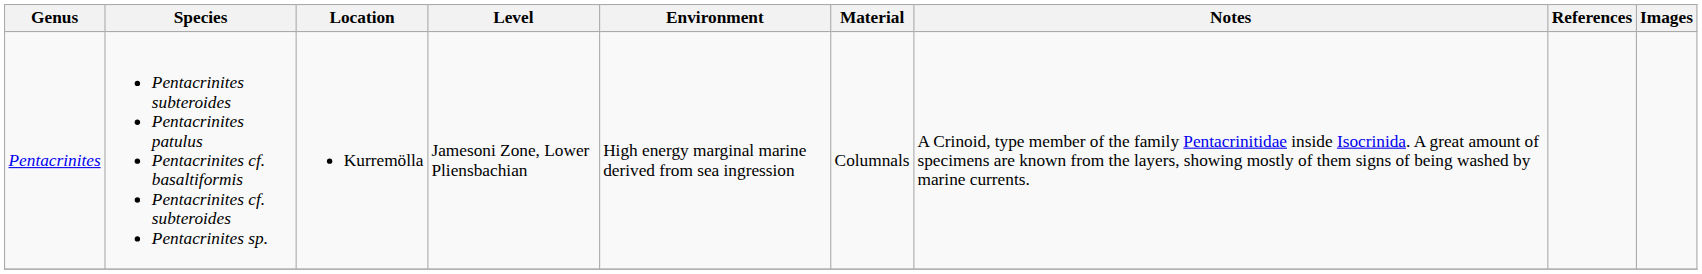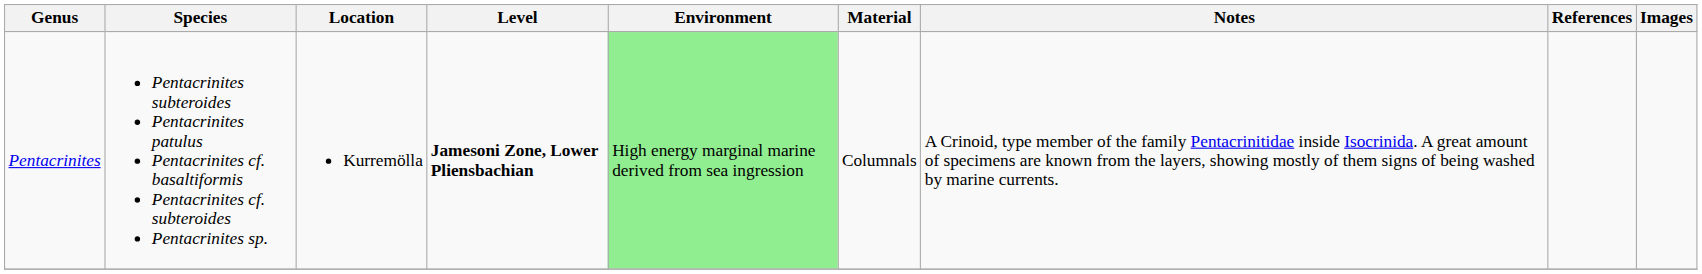(510, 160) normal -> (514, 160) bold
(705, 160) no background -> (714, 160) lightgreen background
